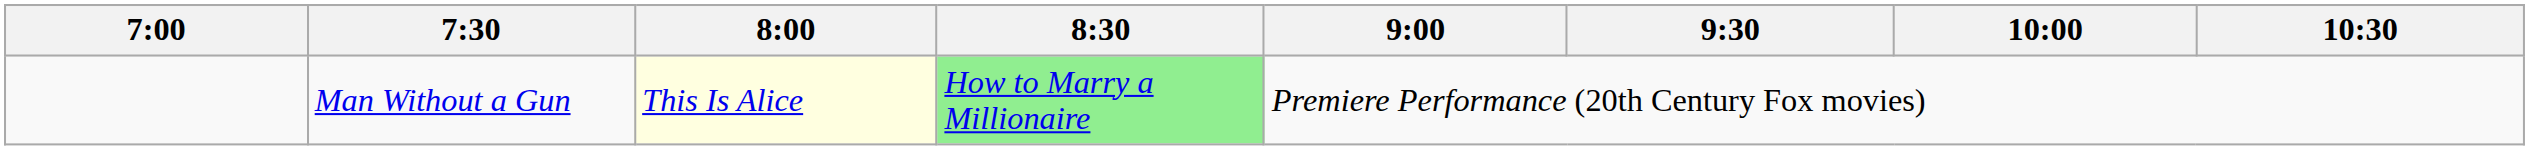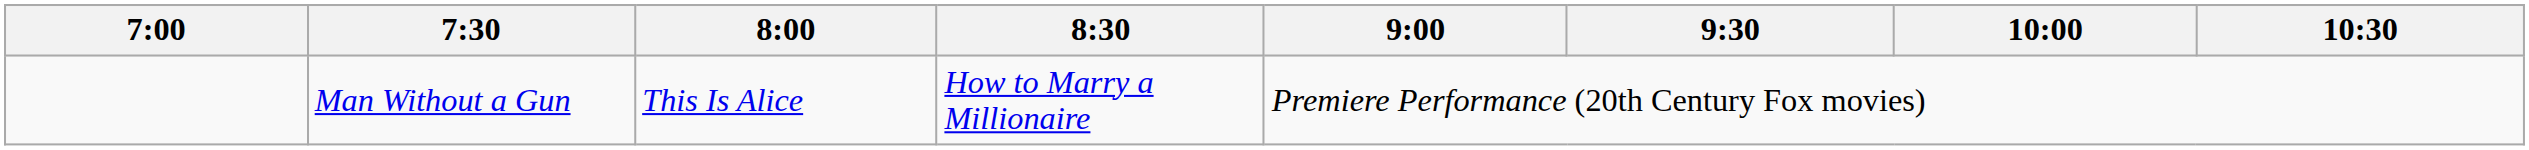(723, 99) lightyellow background -> (723, 99) no background
(1049, 99) lightgreen background -> (1049, 99) no background
